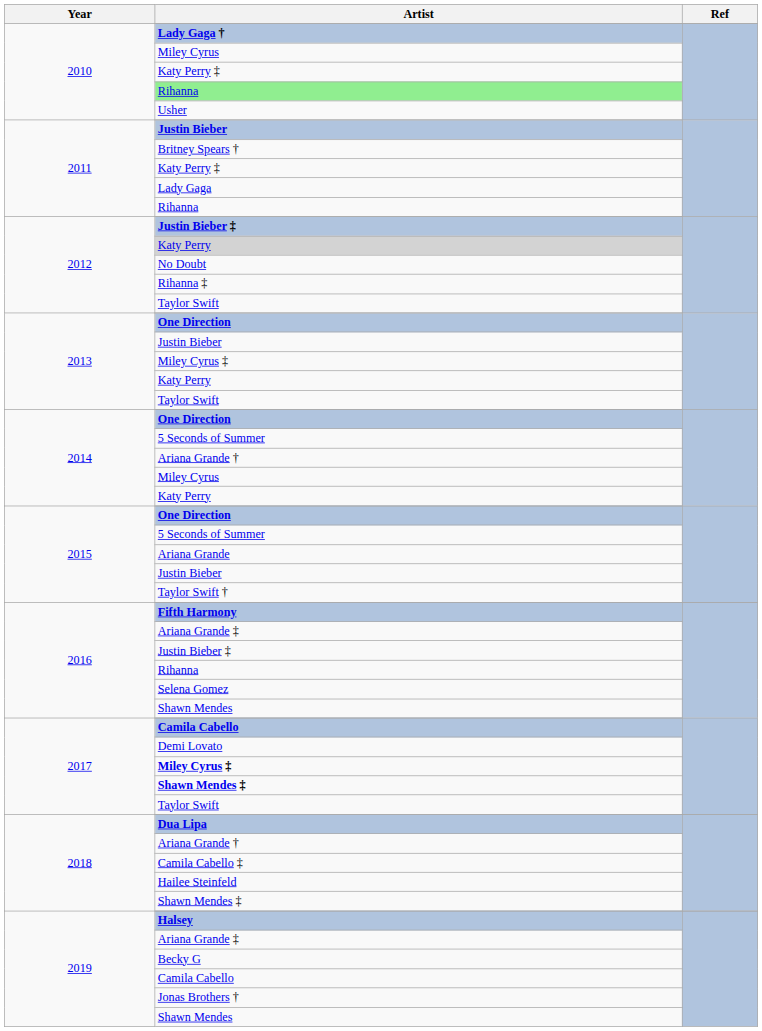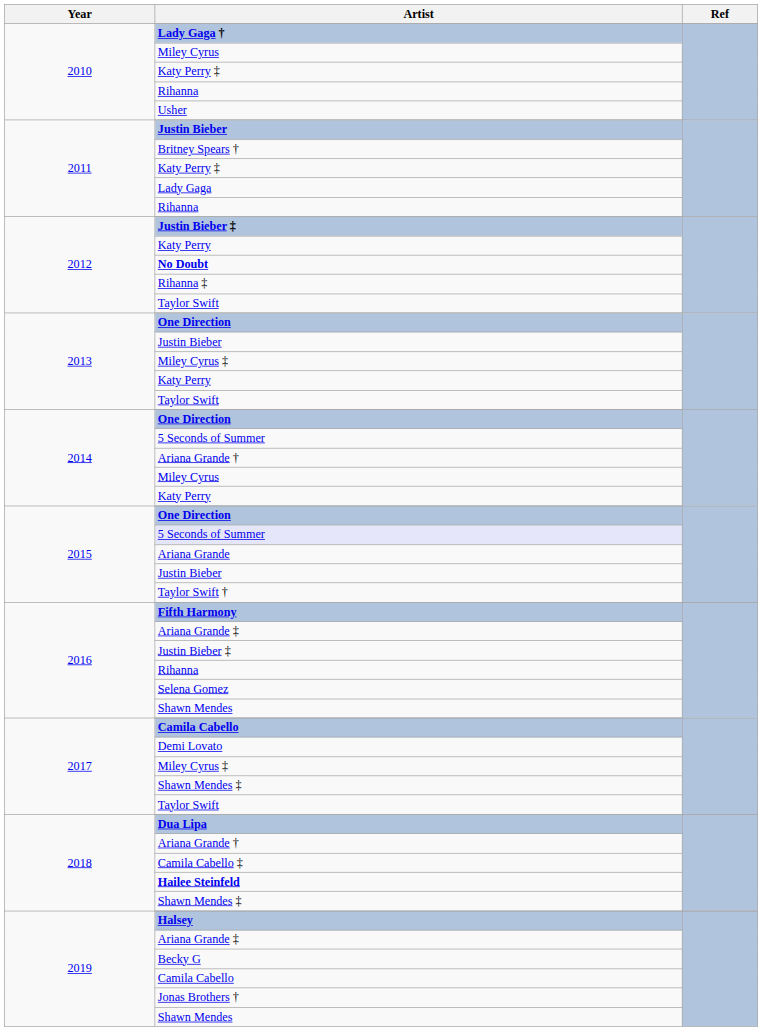(178, 91) lightgreen background -> (178, 91) no background
(184, 245) lightgrey background -> (184, 245) no background
(182, 264) normal -> (183, 264) bold
(211, 534) no background -> (211, 534) lavender background
(195, 766) bold -> (193, 766) normal
(202, 785) bold -> (200, 785) normal
(197, 881) normal -> (199, 881) bold
